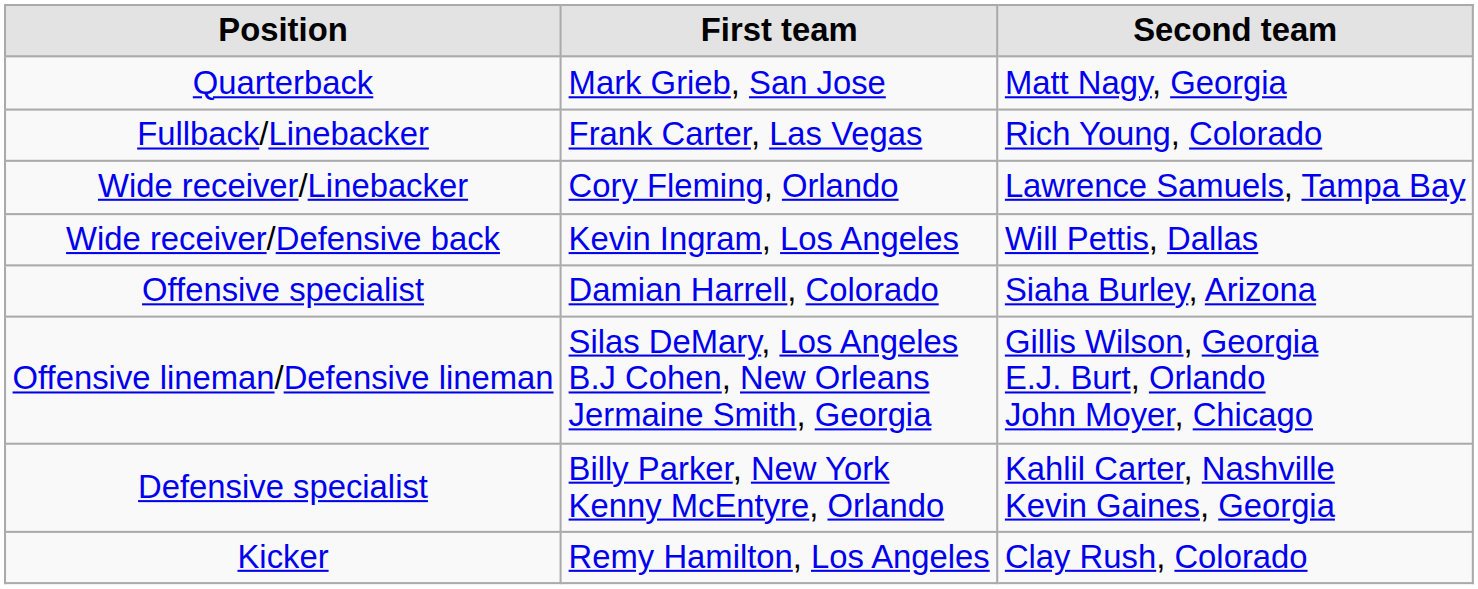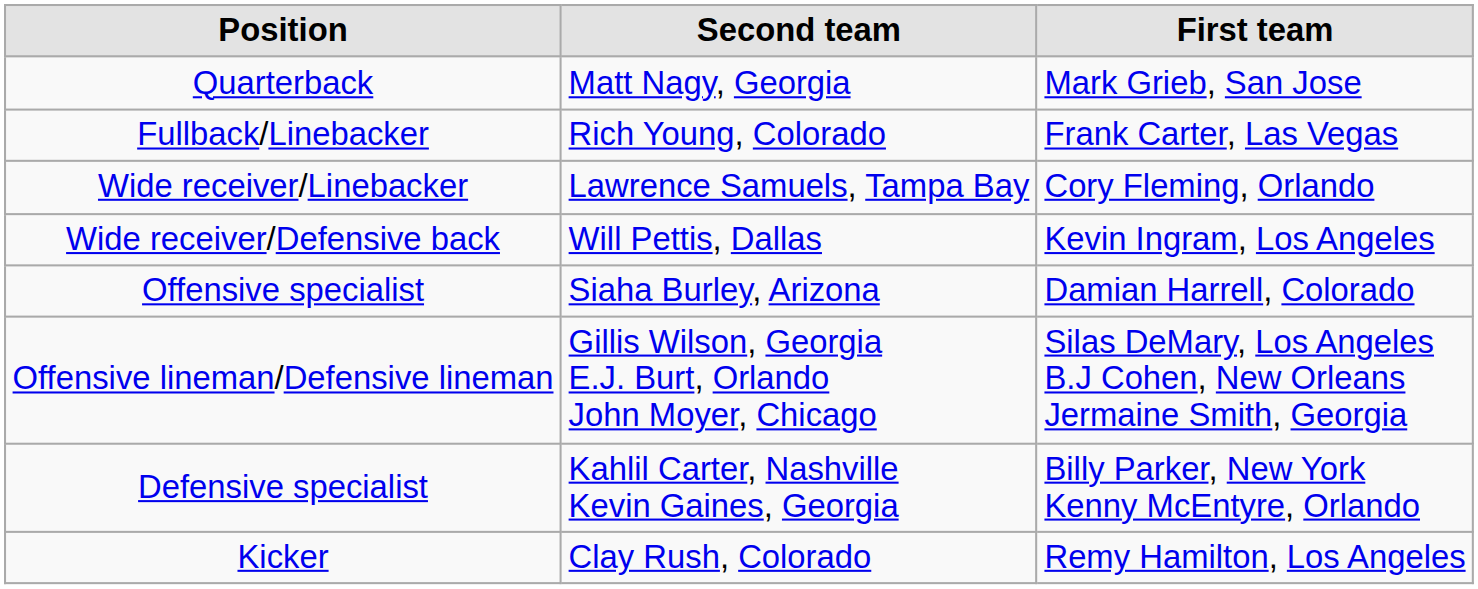columns swapped: (779, 30) <-> (1235, 30)
